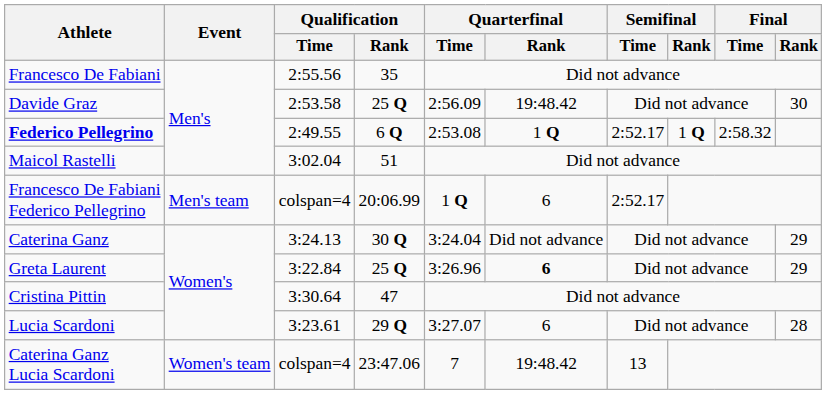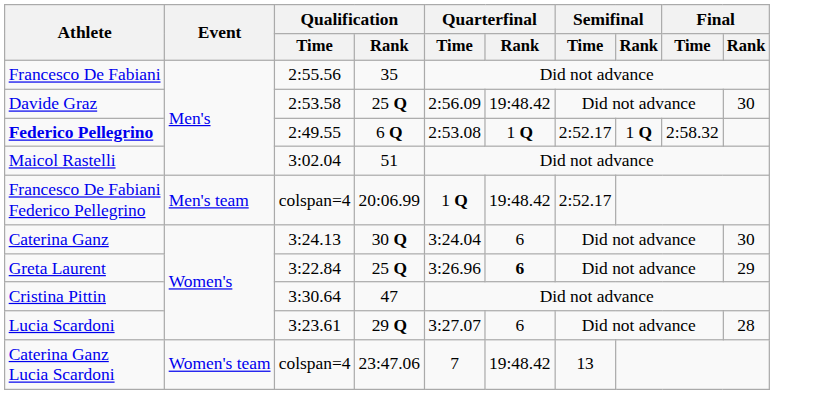(546, 200) 6 -> (520, 200) 19:48.42
(546, 239) Did not advance -> (520, 239) 6
(799, 239) 29 -> (746, 239) 30
